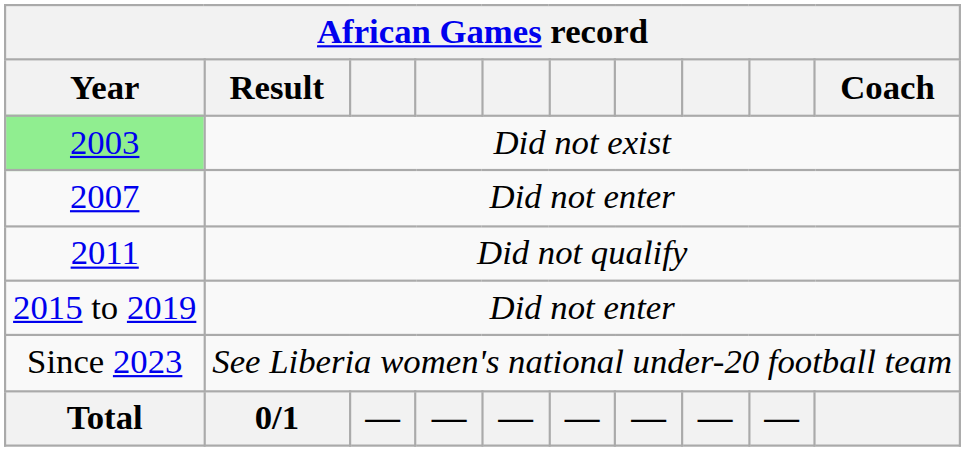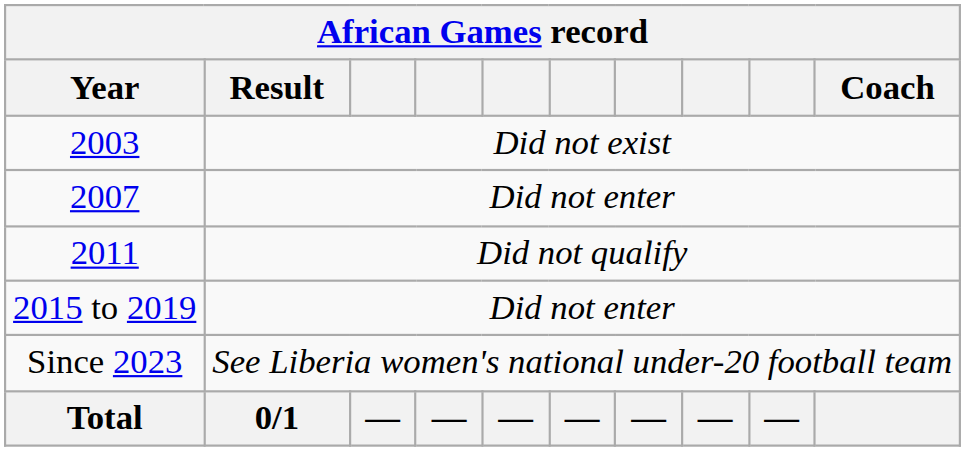(105, 142) lightgreen background -> (105, 142) no background
